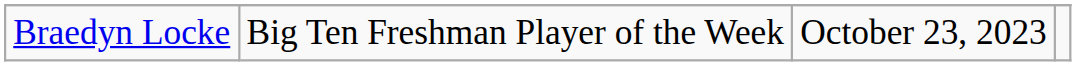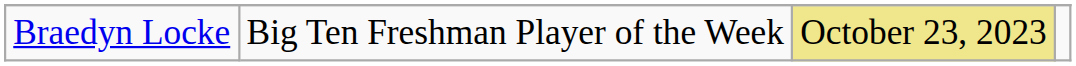(923, 32) no background -> (923, 32) khaki background
